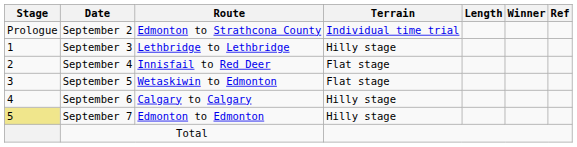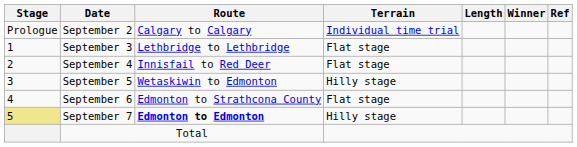(229, 30) Edmonton to Strathcona County -> (194, 30) Calgary to Calgary
(361, 47) Hilly stage -> (358, 47) Flat stage
(358, 82) Flat stage -> (361, 82) Hilly stage
(194, 99) Calgary to Calgary -> (229, 99) Edmonton to Strathcona County
(361, 99) Hilly stage -> (358, 99) Flat stage
(201, 116) normal -> (201, 116) bold
